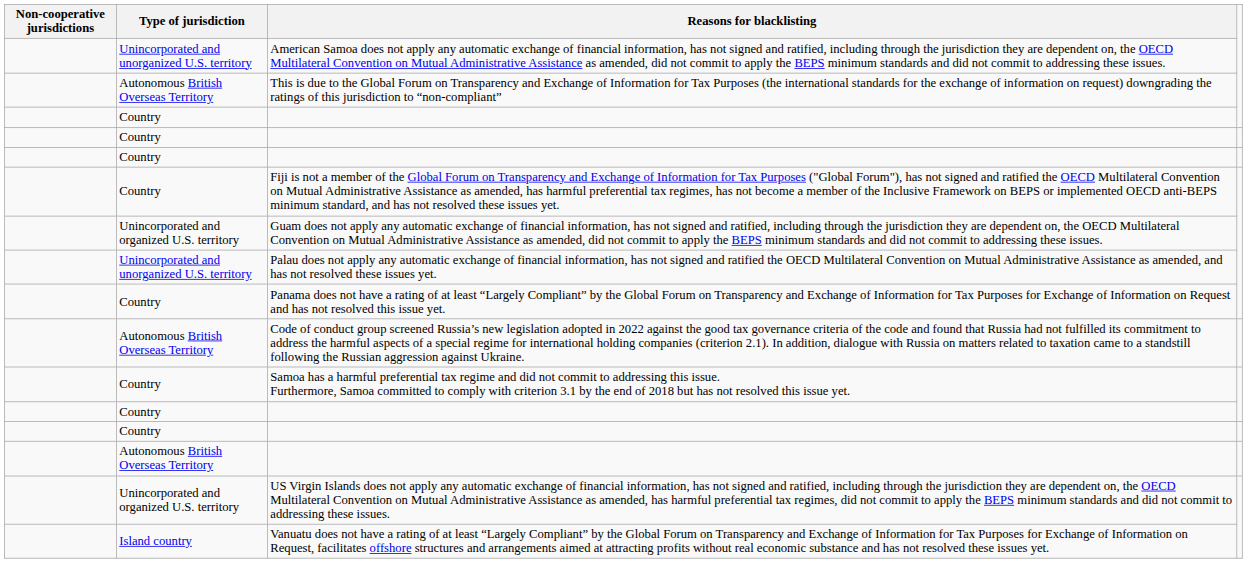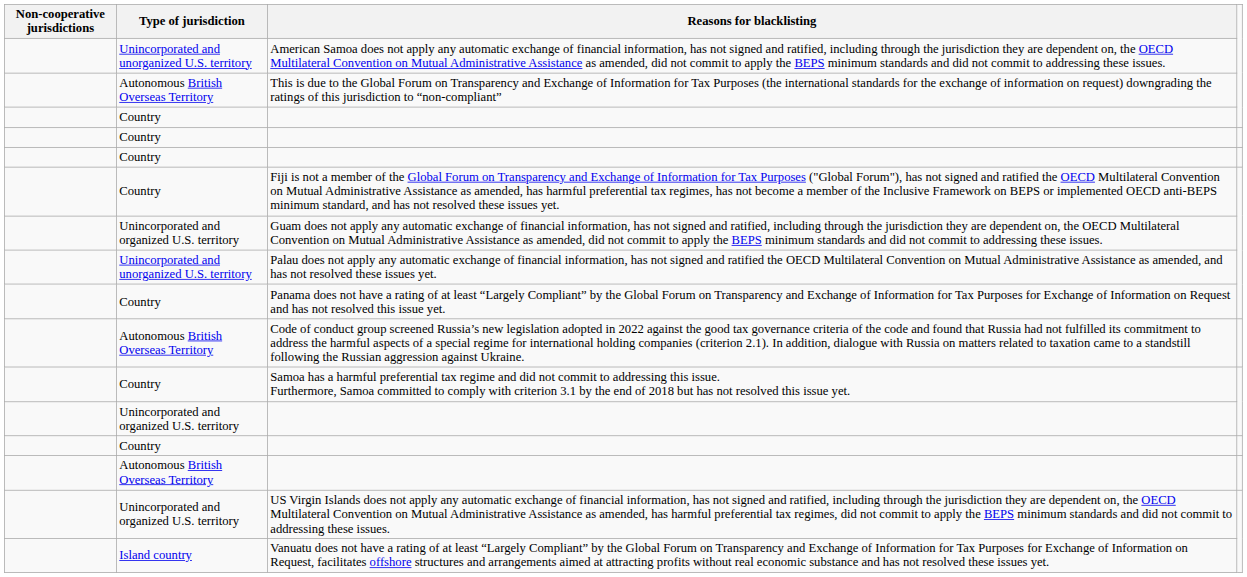(140, 411) Country -> (179, 418) Unincorporated and organized U.S. territory
